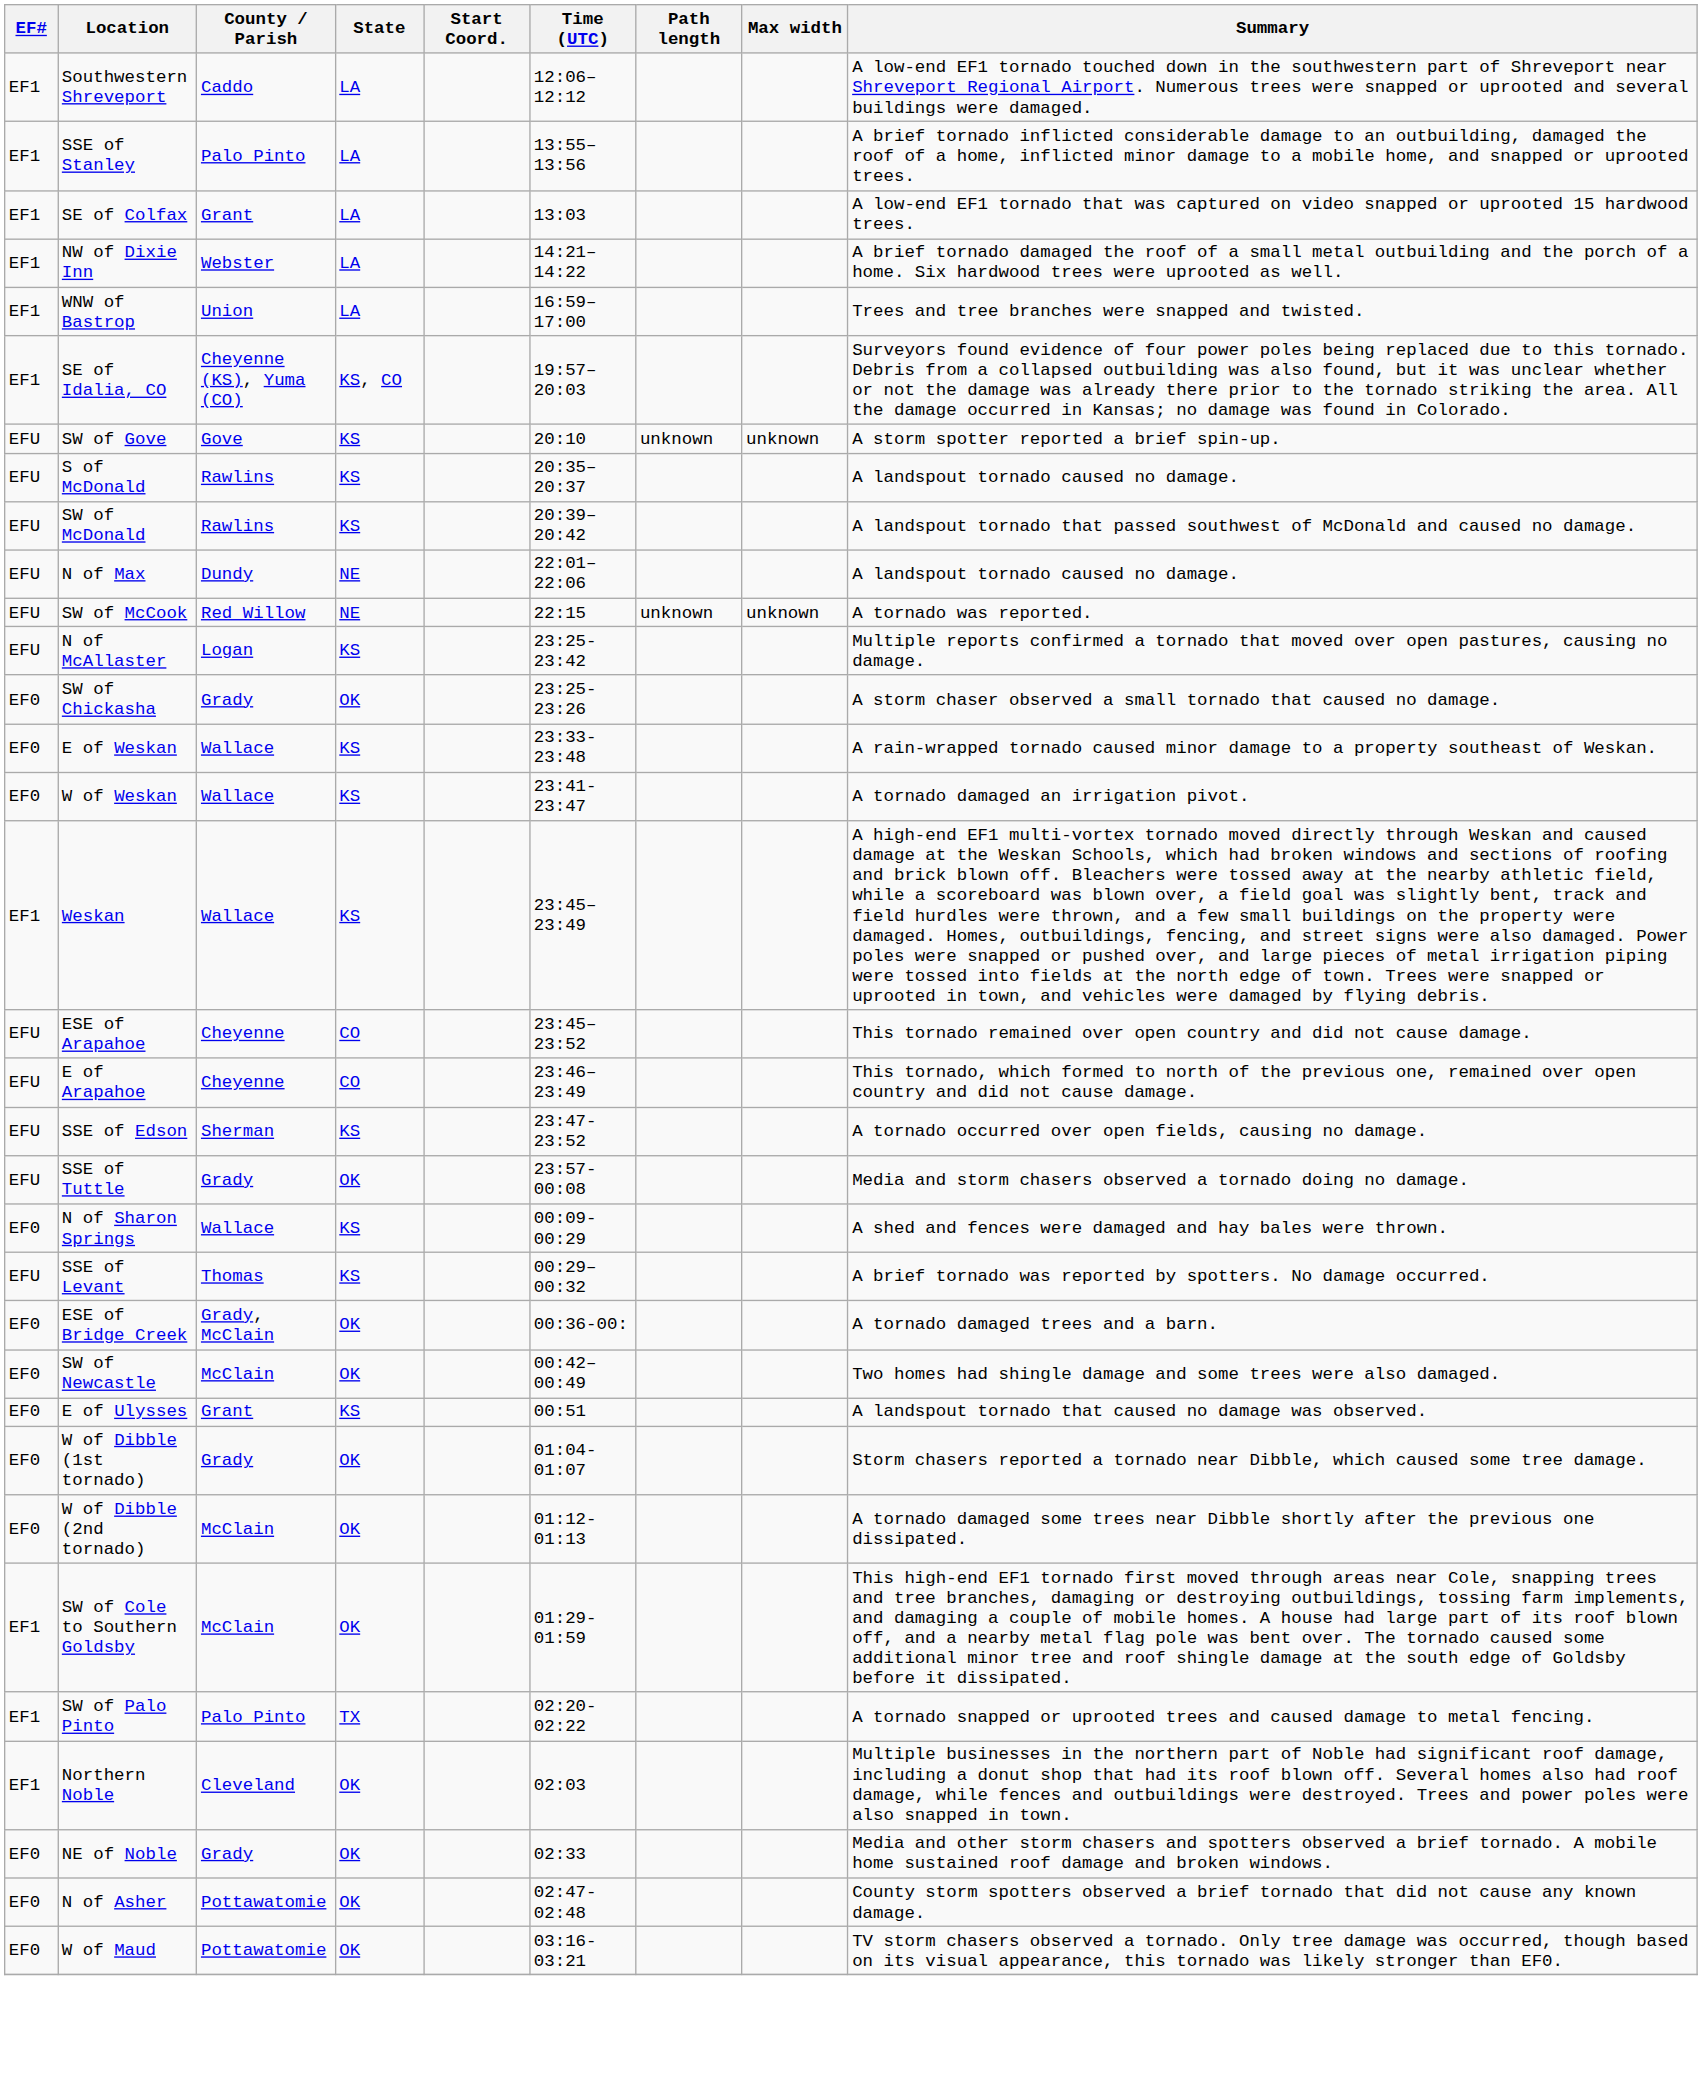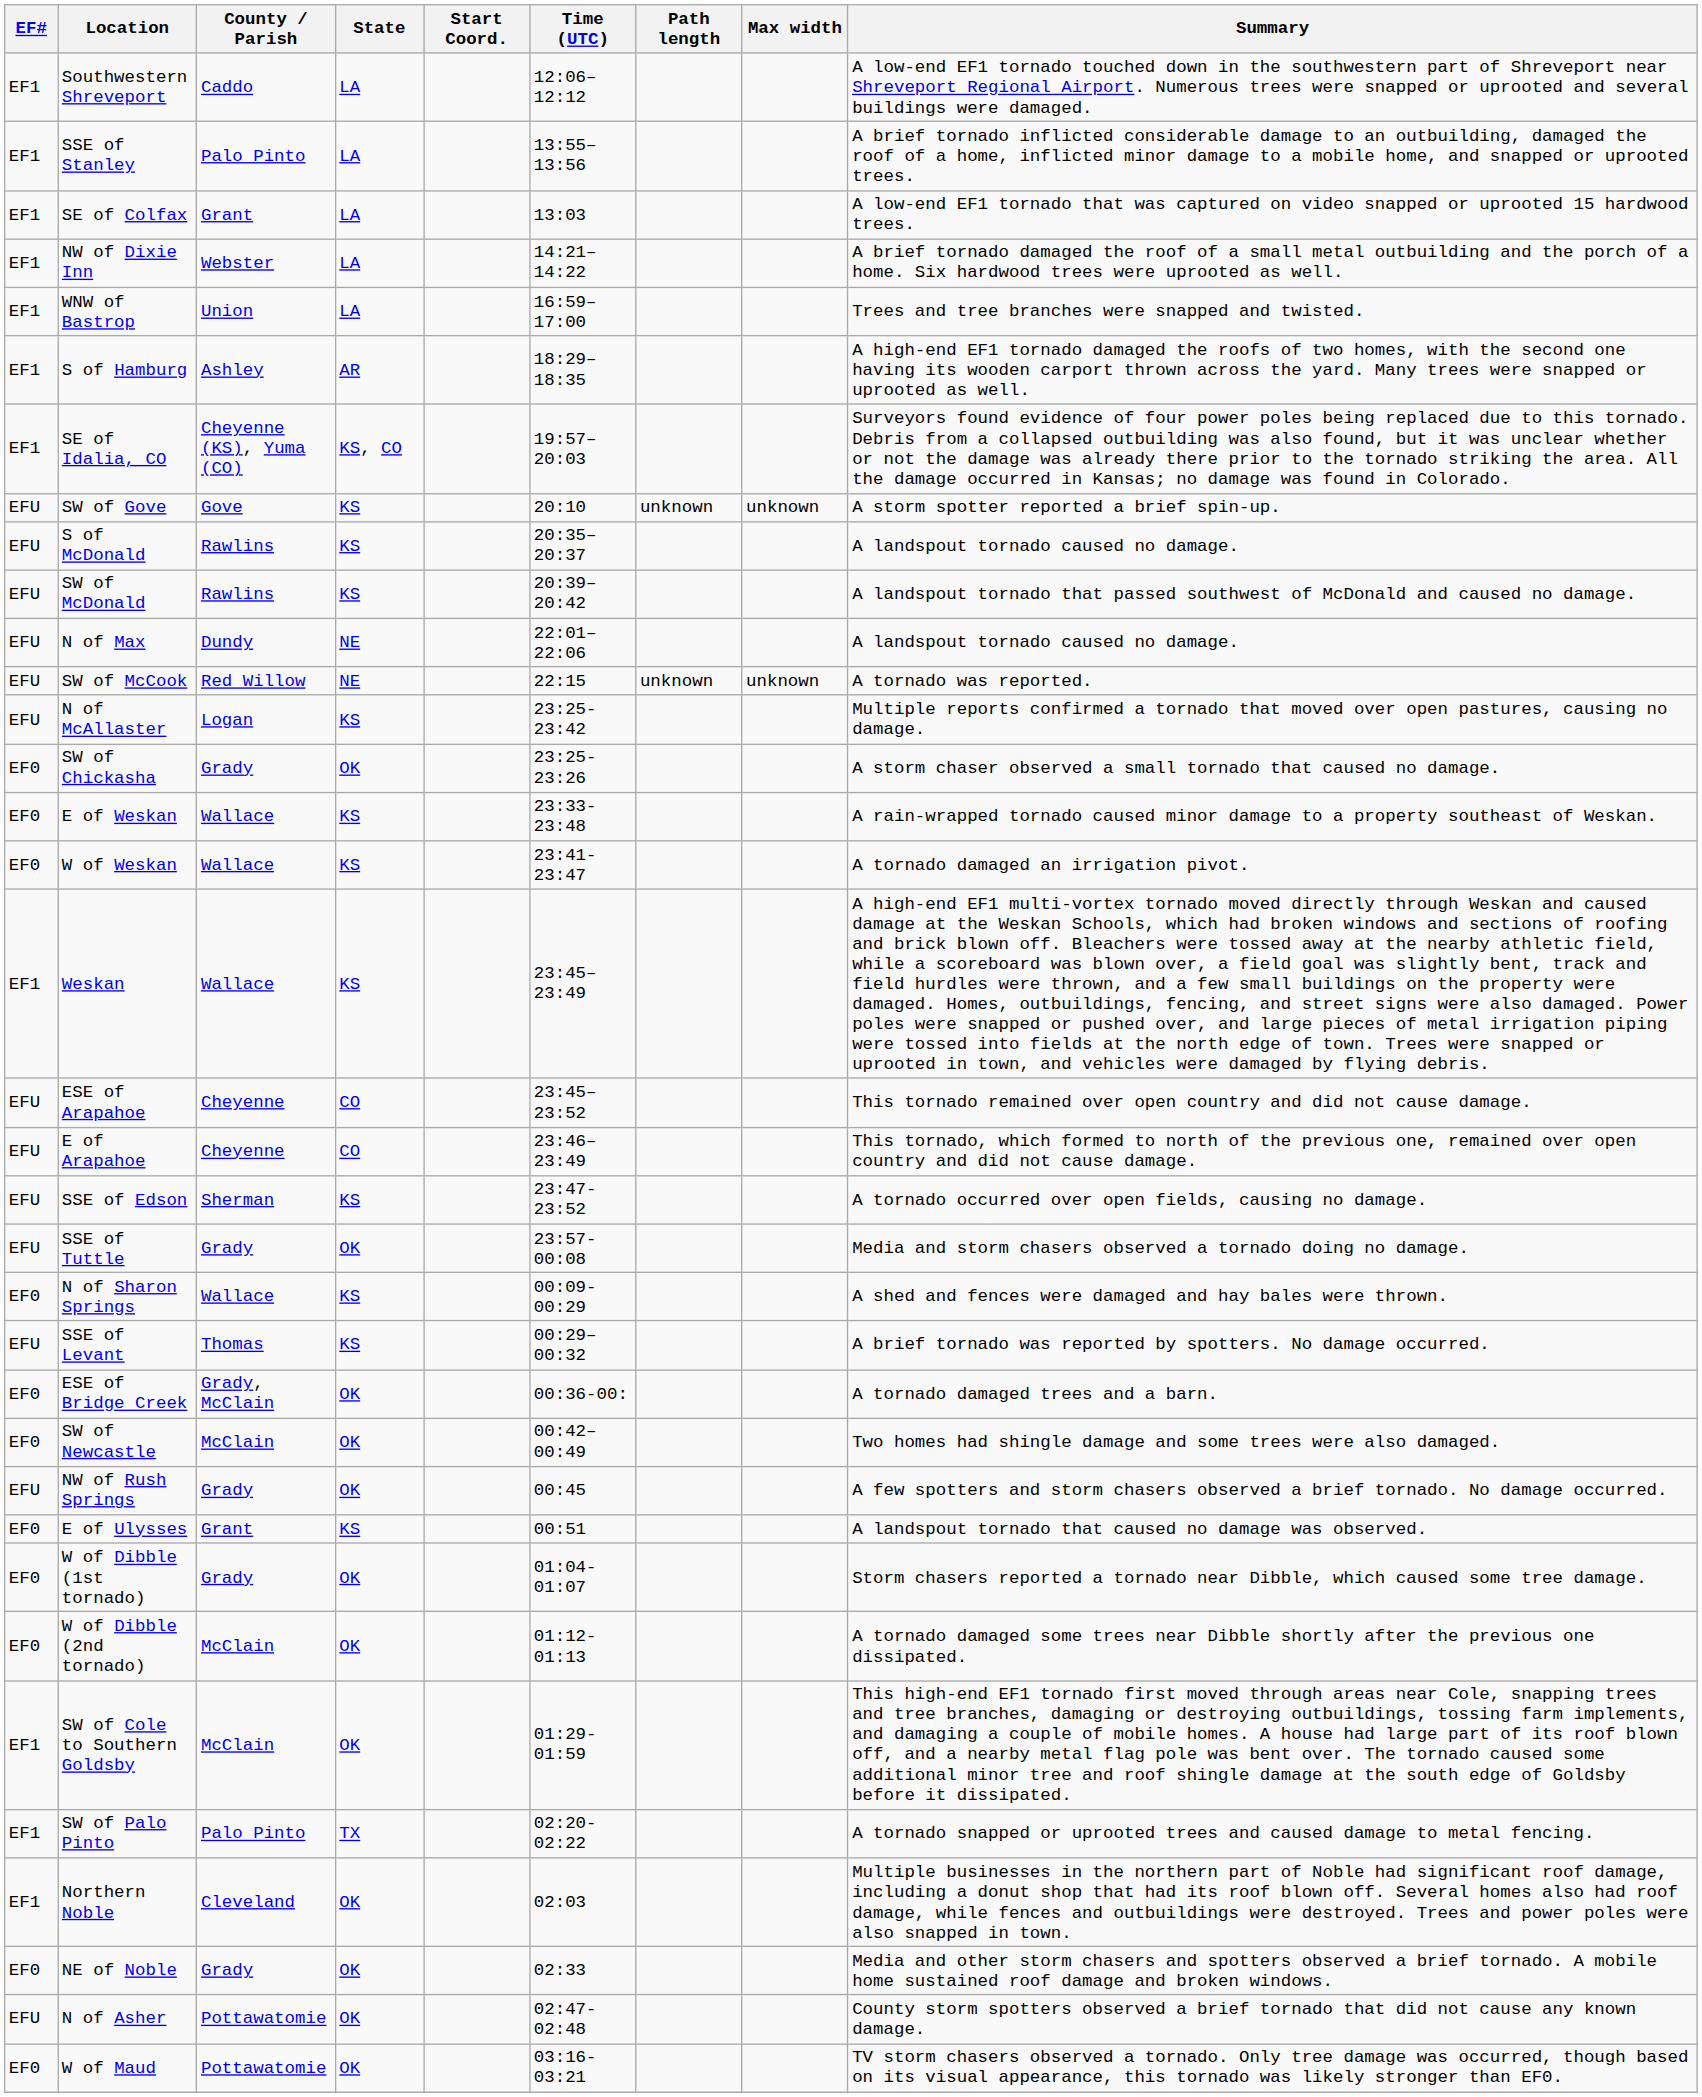+ row: (125, 370)
+ row: (114, 1491)
(24, 1902) EF0 -> (24, 2019) EFU
